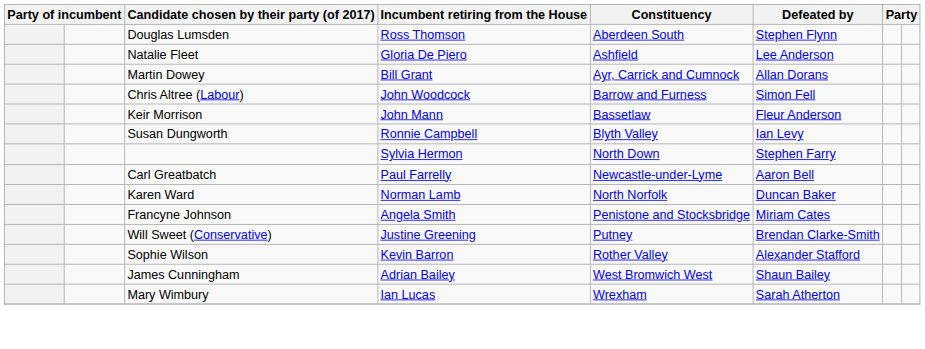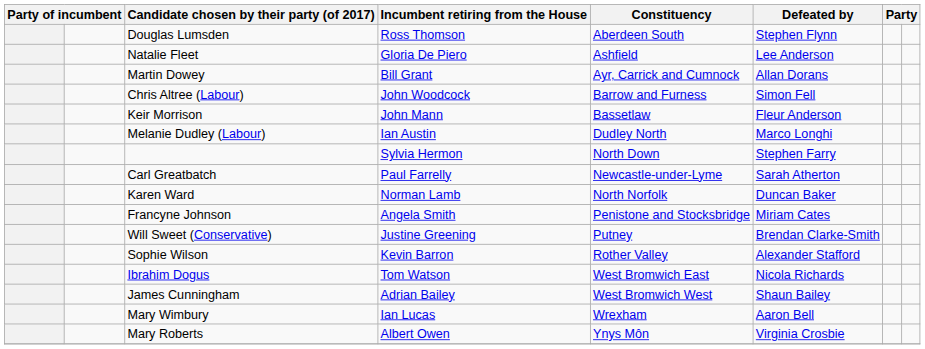- row: (177, 134)
+ row: (196, 134)
(785, 174) Aaron Bell -> (798, 174) Sarah Atherton
+ row: (168, 274)
(798, 294) Sarah Atherton -> (785, 314) Aaron Bell
+ row: (165, 334)
